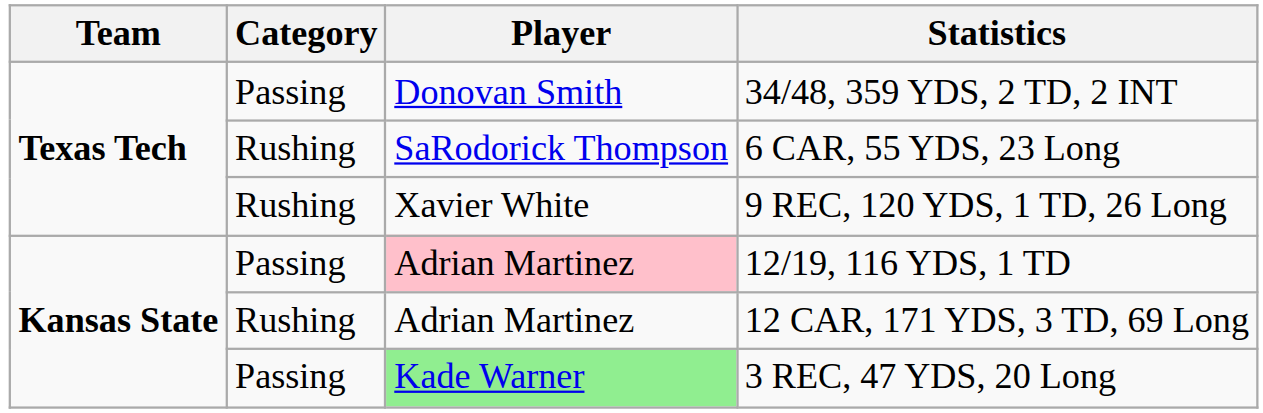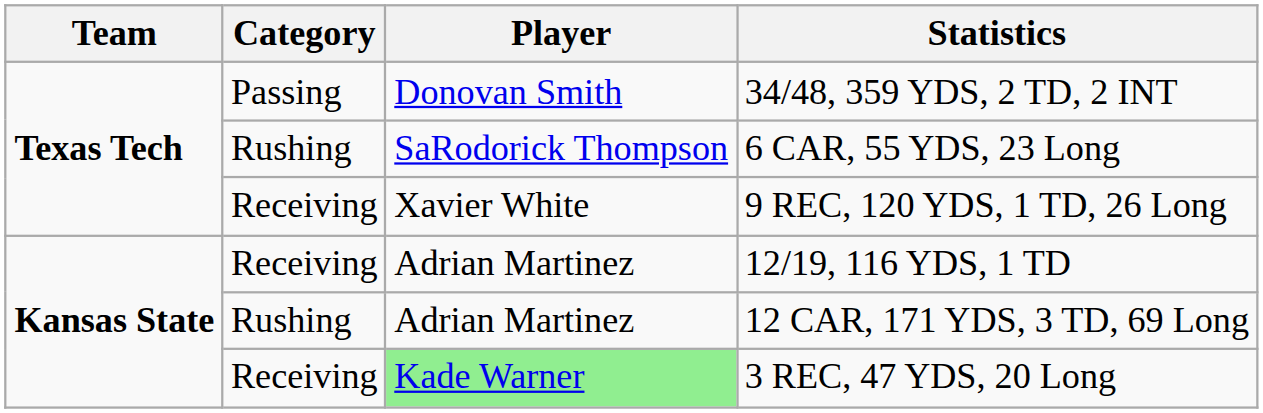(295, 205) Rushing -> (304, 205) Receiving
(290, 262) Passing -> (304, 262) Receiving
(514, 262) pink background -> (514, 262) no background
(290, 377) Passing -> (304, 377) Receiving
